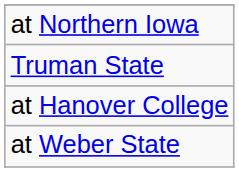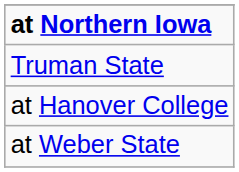(105, 24) normal -> (111, 24) bold
